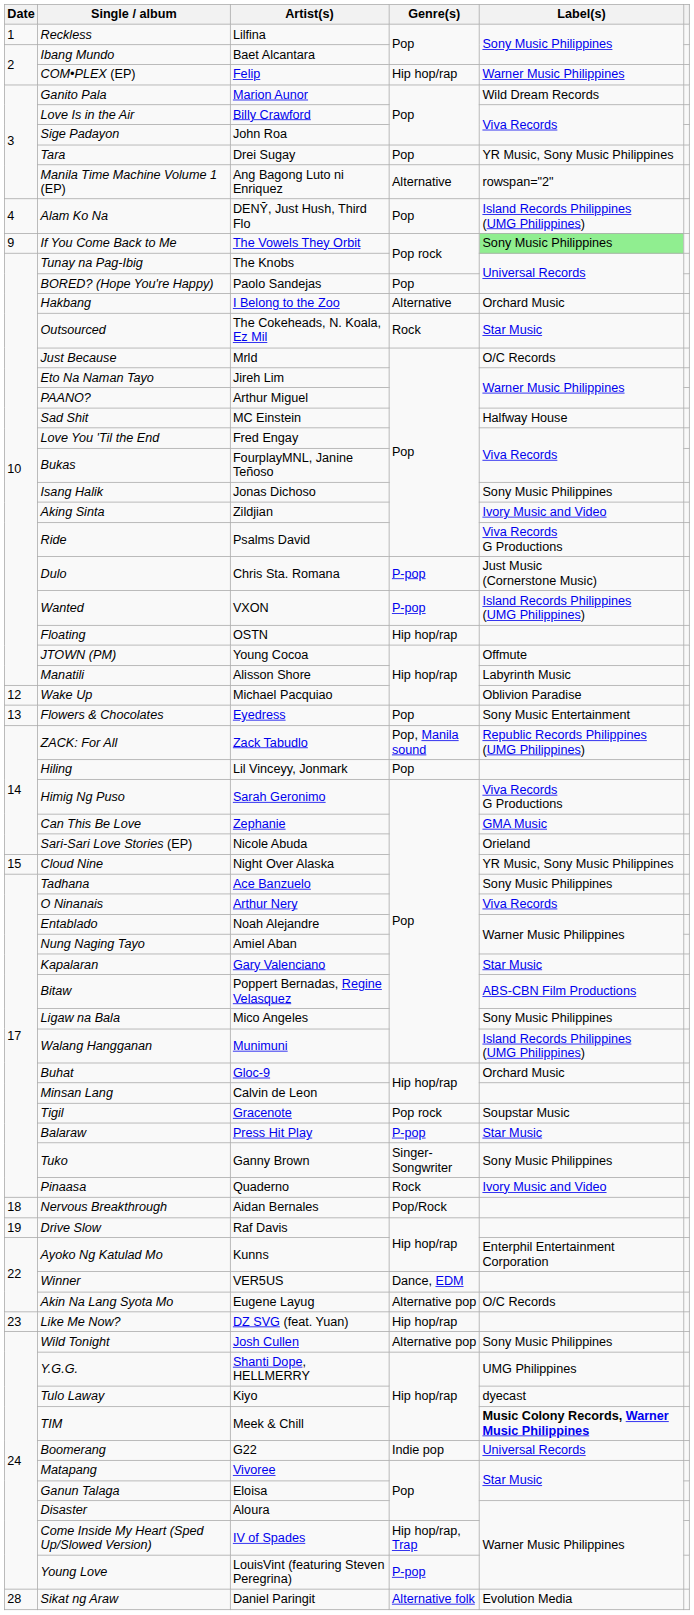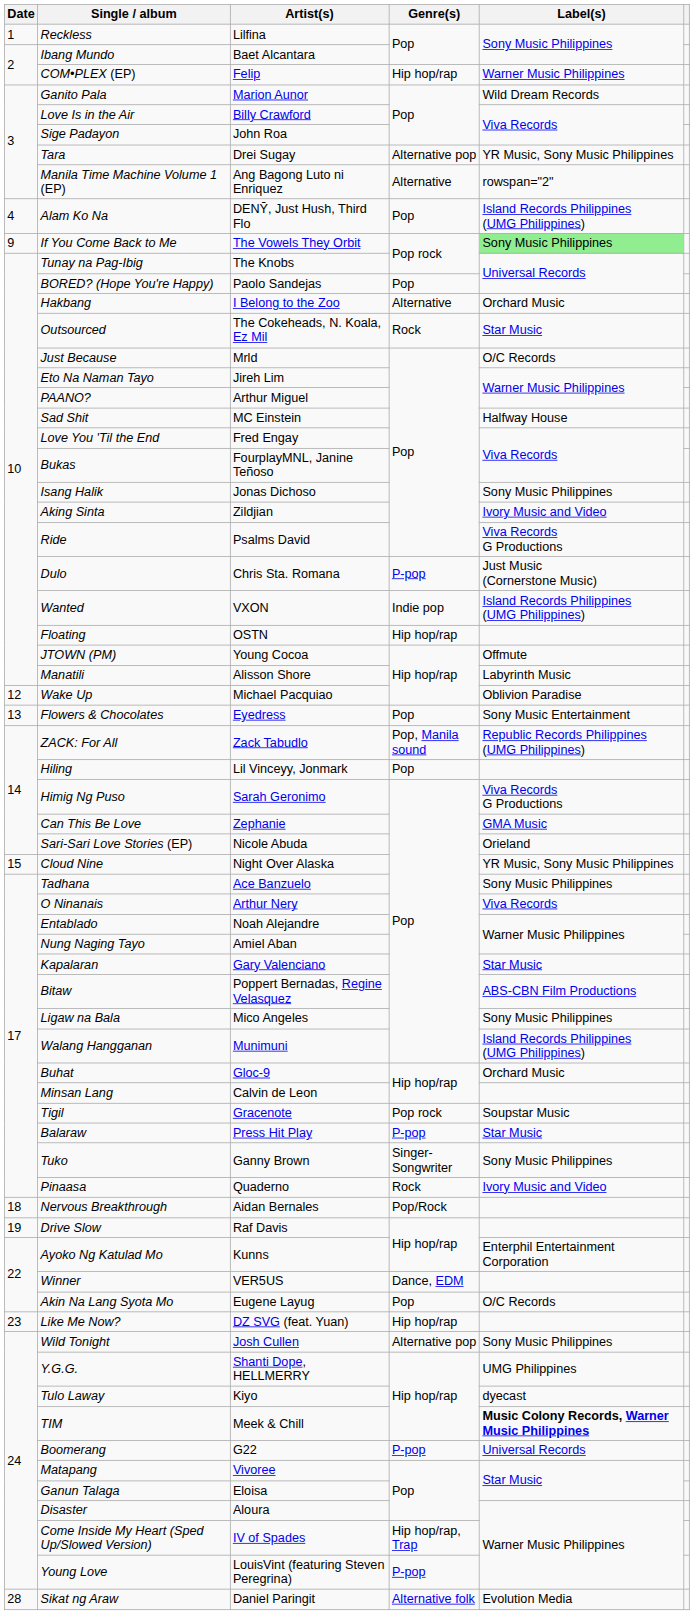(403, 154) Pop -> (434, 154) Alternative pop
(409, 608) P-pop -> (418, 608) Indie pop
(434, 1301) Alternative pop -> (403, 1301) Pop
(418, 1450) Indie pop -> (409, 1450) P-pop
